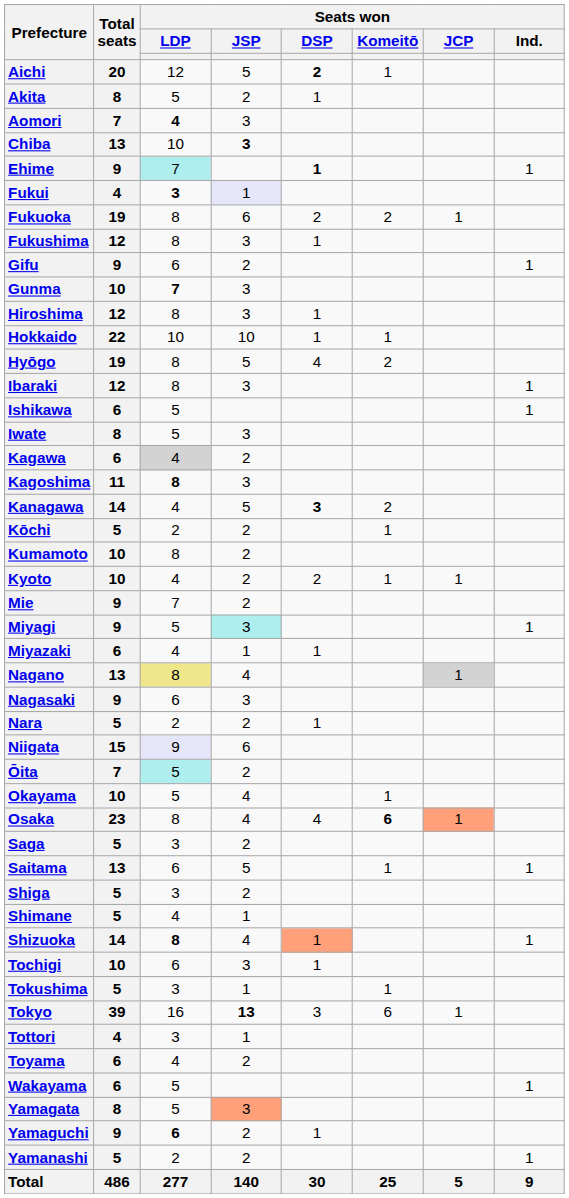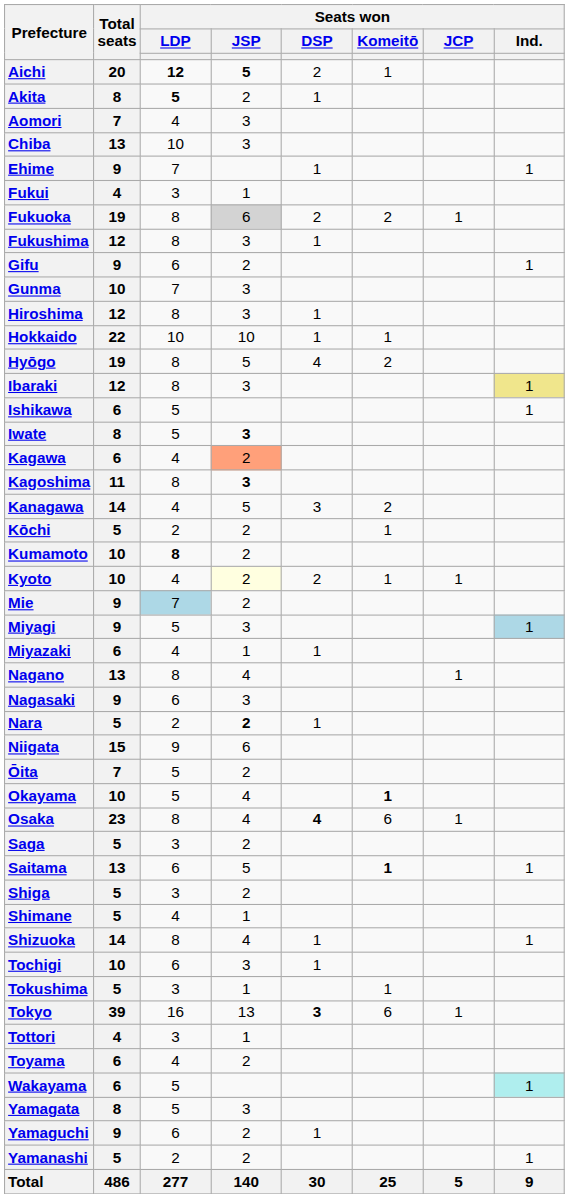(175, 72) normal -> (175, 72) bold
(246, 72) normal -> (246, 72) bold
(317, 72) bold -> (317, 72) normal
(175, 96) normal -> (175, 96) bold
(175, 121) bold -> (175, 121) normal
(246, 145) bold -> (246, 145) normal
(175, 169) paleturquoise background -> (175, 169) no background
(317, 169) bold -> (317, 169) normal
(175, 193) bold -> (175, 193) normal
(246, 193) lavender background -> (246, 193) no background
(246, 217) no background -> (246, 217) lightgrey background
(175, 289) bold -> (175, 289) normal
(529, 386) no background -> (529, 386) khaki background
(246, 434) normal -> (246, 434) bold
(175, 458) lightgrey background -> (175, 458) no background
(246, 458) no background -> (246, 458) lightsalmon background
(175, 482) bold -> (175, 482) normal
(246, 482) normal -> (246, 482) bold
(317, 506) bold -> (317, 506) normal
(175, 555) normal -> (175, 555) bold
(246, 579) no background -> (246, 579) lightyellow background
(175, 603) no background -> (175, 603) lightblue background
(246, 627) paleturquoise background -> (246, 627) no background
(529, 627) no background -> (529, 627) lightblue background
(175, 675) khaki background -> (175, 675) no background
(458, 675) lightgrey background -> (458, 675) no background
(246, 723) normal -> (246, 723) bold
(175, 748) lavender background -> (175, 748) no background
(175, 772) paleturquoise background -> (175, 772) no background
(388, 796) normal -> (388, 796) bold
(317, 820) normal -> (317, 820) bold
(388, 820) bold -> (388, 820) normal
(458, 820) lightsalmon background -> (458, 820) no background
(388, 868) normal -> (388, 868) bold
(175, 941) bold -> (175, 941) normal
(317, 941) lightsalmon background -> (317, 941) no background
(246, 1013) bold -> (246, 1013) normal
(317, 1013) normal -> (317, 1013) bold
(529, 1085) no background -> (529, 1085) paleturquoise background
(246, 1109) lightsalmon background -> (246, 1109) no background
(175, 1133) bold -> (175, 1133) normal
